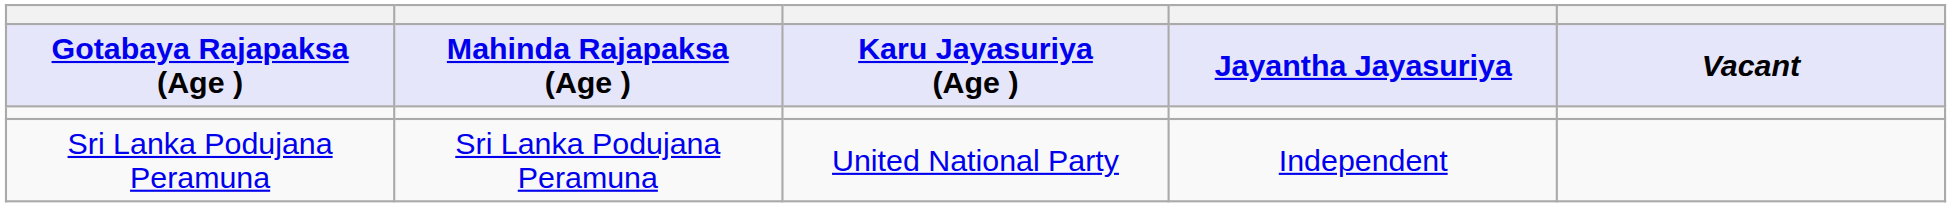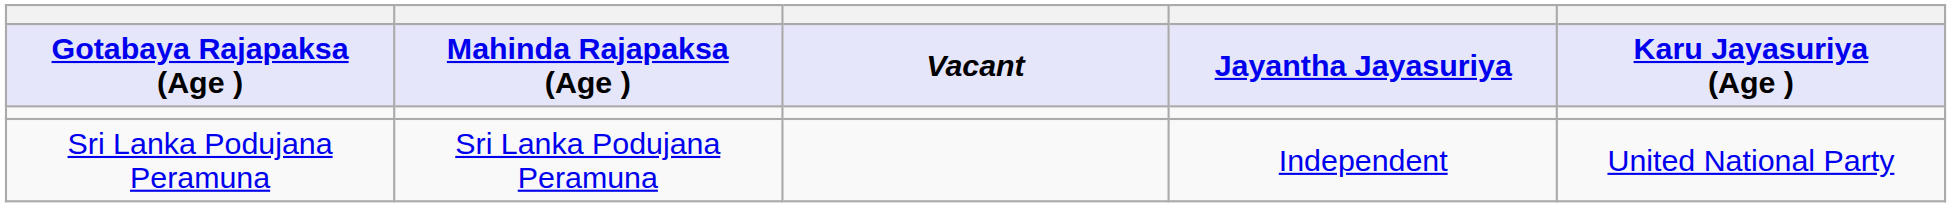columns swapped: (976, 65) <-> (1751, 65)
